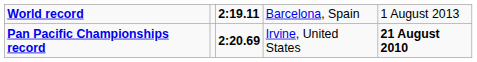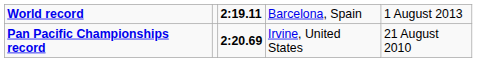(410, 40) bold -> (411, 40) normal
